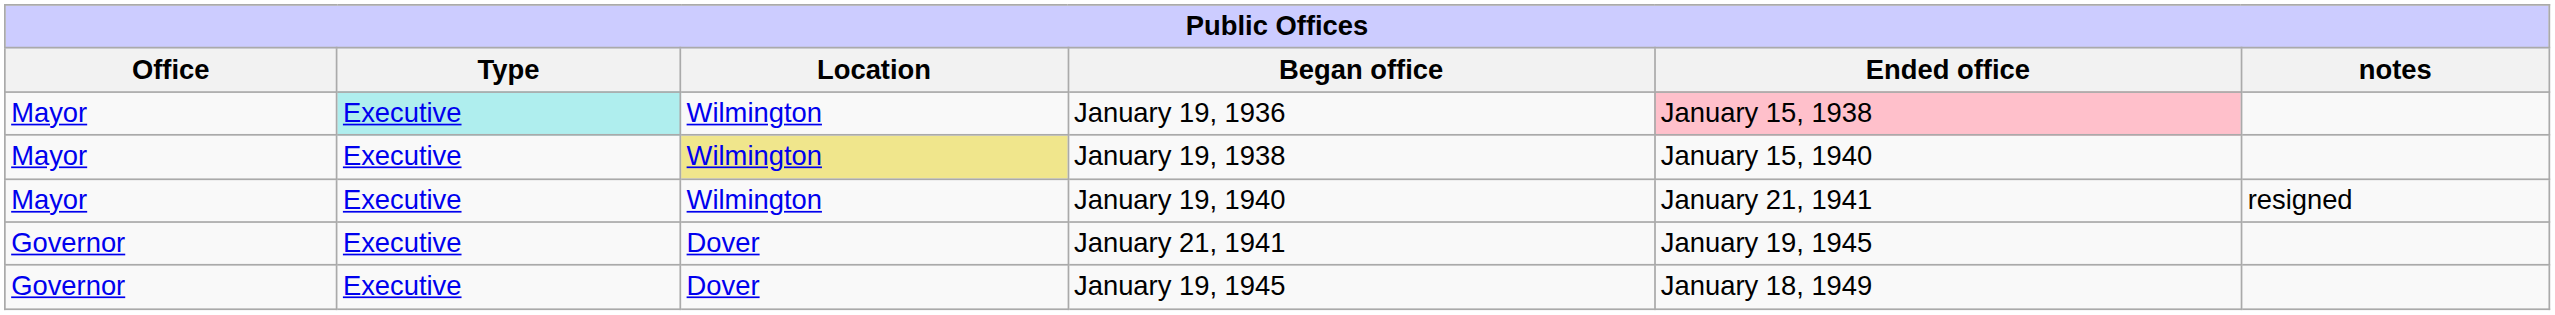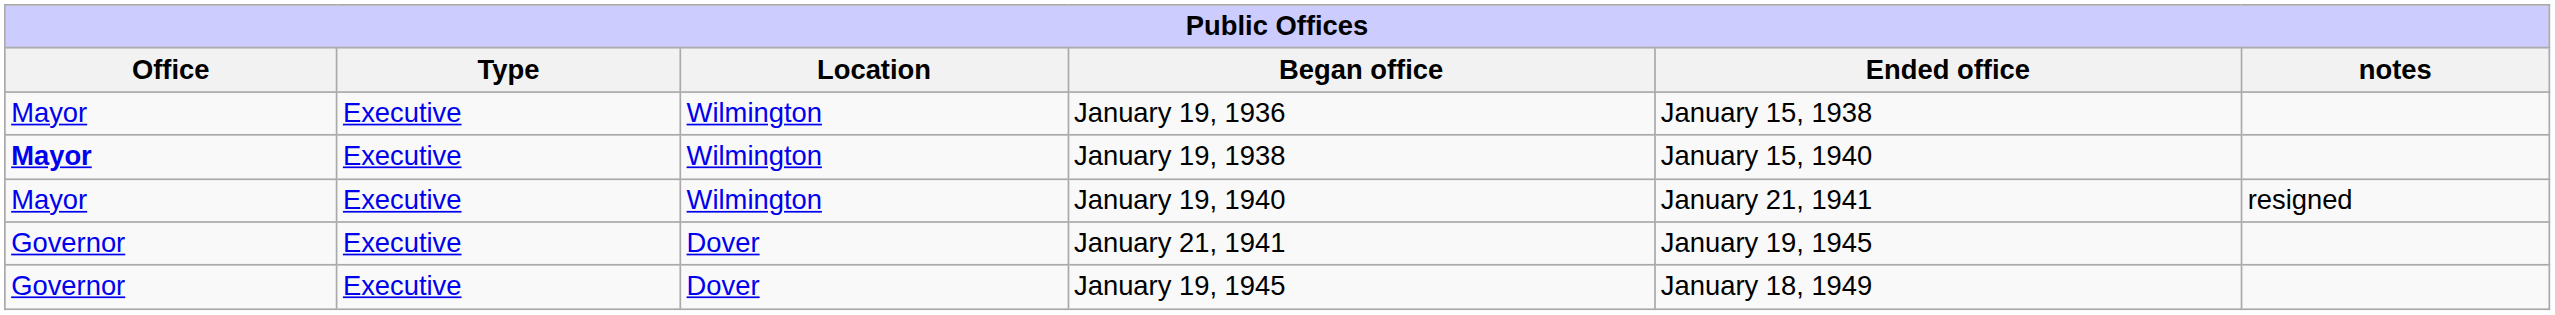(402, 112) paleturquoise background -> (402, 112) no background
(1767, 112) pink background -> (1767, 112) no background
(49, 156) normal -> (51, 156) bold
(754, 156) khaki background -> (754, 156) no background
